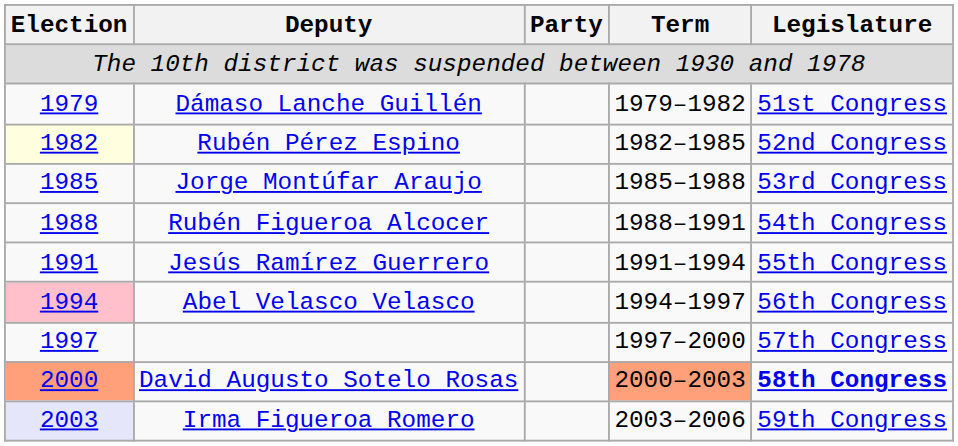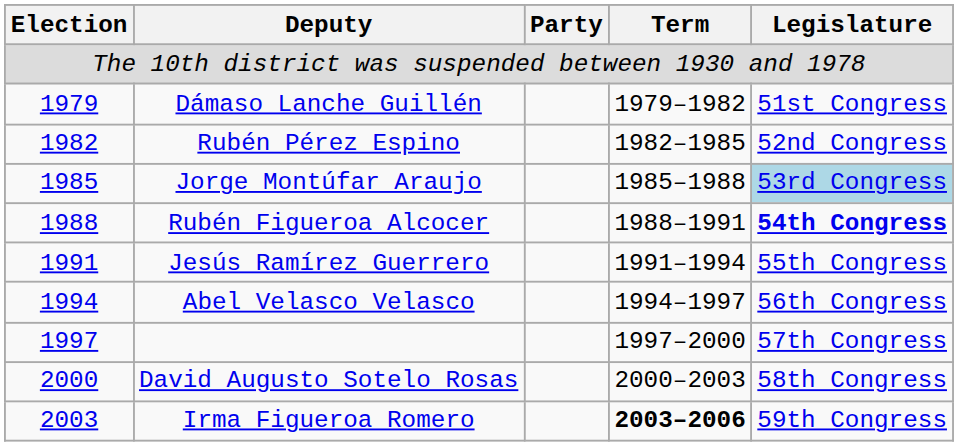(69, 144) lightyellow background -> (69, 144) no background
(852, 183) no background -> (852, 183) lightblue background
(852, 223) normal -> (852, 223) bold
(69, 302) pink background -> (69, 302) no background
(69, 381) lightsalmon background -> (69, 381) no background
(680, 381) lightsalmon background -> (680, 381) no background
(852, 381) bold -> (852, 381) normal
(69, 421) lavender background -> (69, 421) no background
(680, 421) normal -> (680, 421) bold
